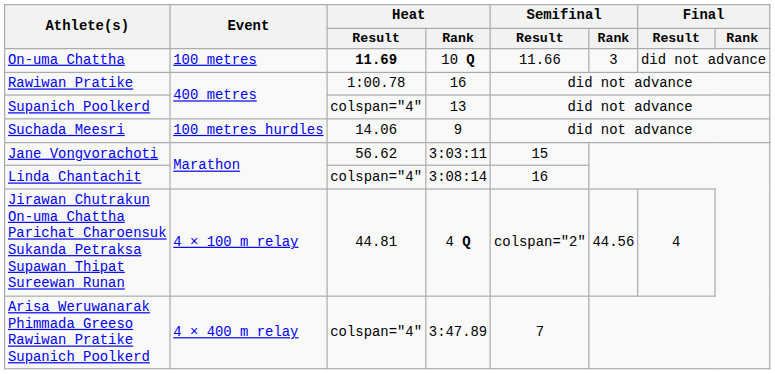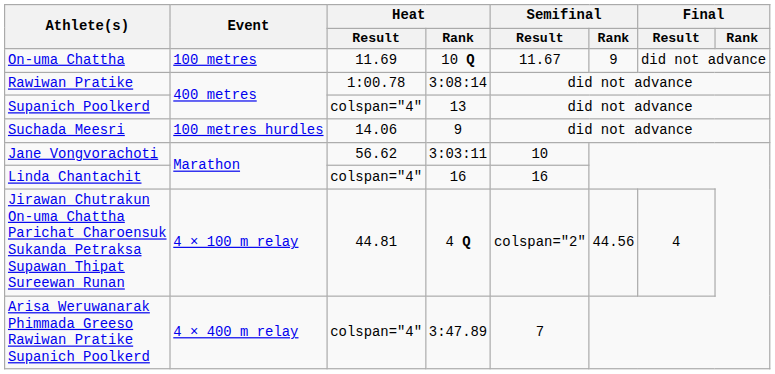(376, 60) bold -> (376, 60) normal
(540, 60) 11.66 -> (540, 60) 11.67
(613, 60) 3 -> (613, 60) 9
(458, 84) 16 -> (458, 84) 3:08:14
(540, 154) 15 -> (540, 154) 10
(458, 177) 3:08:14 -> (458, 177) 16
